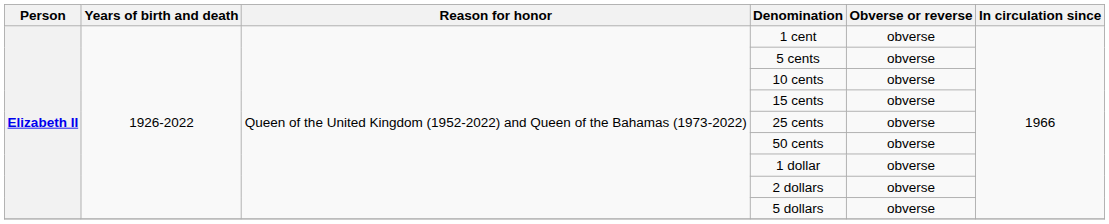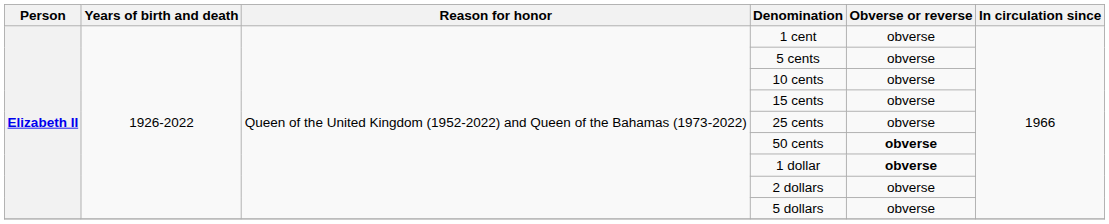(911, 144) normal -> (911, 144) bold
(911, 165) normal -> (911, 165) bold
